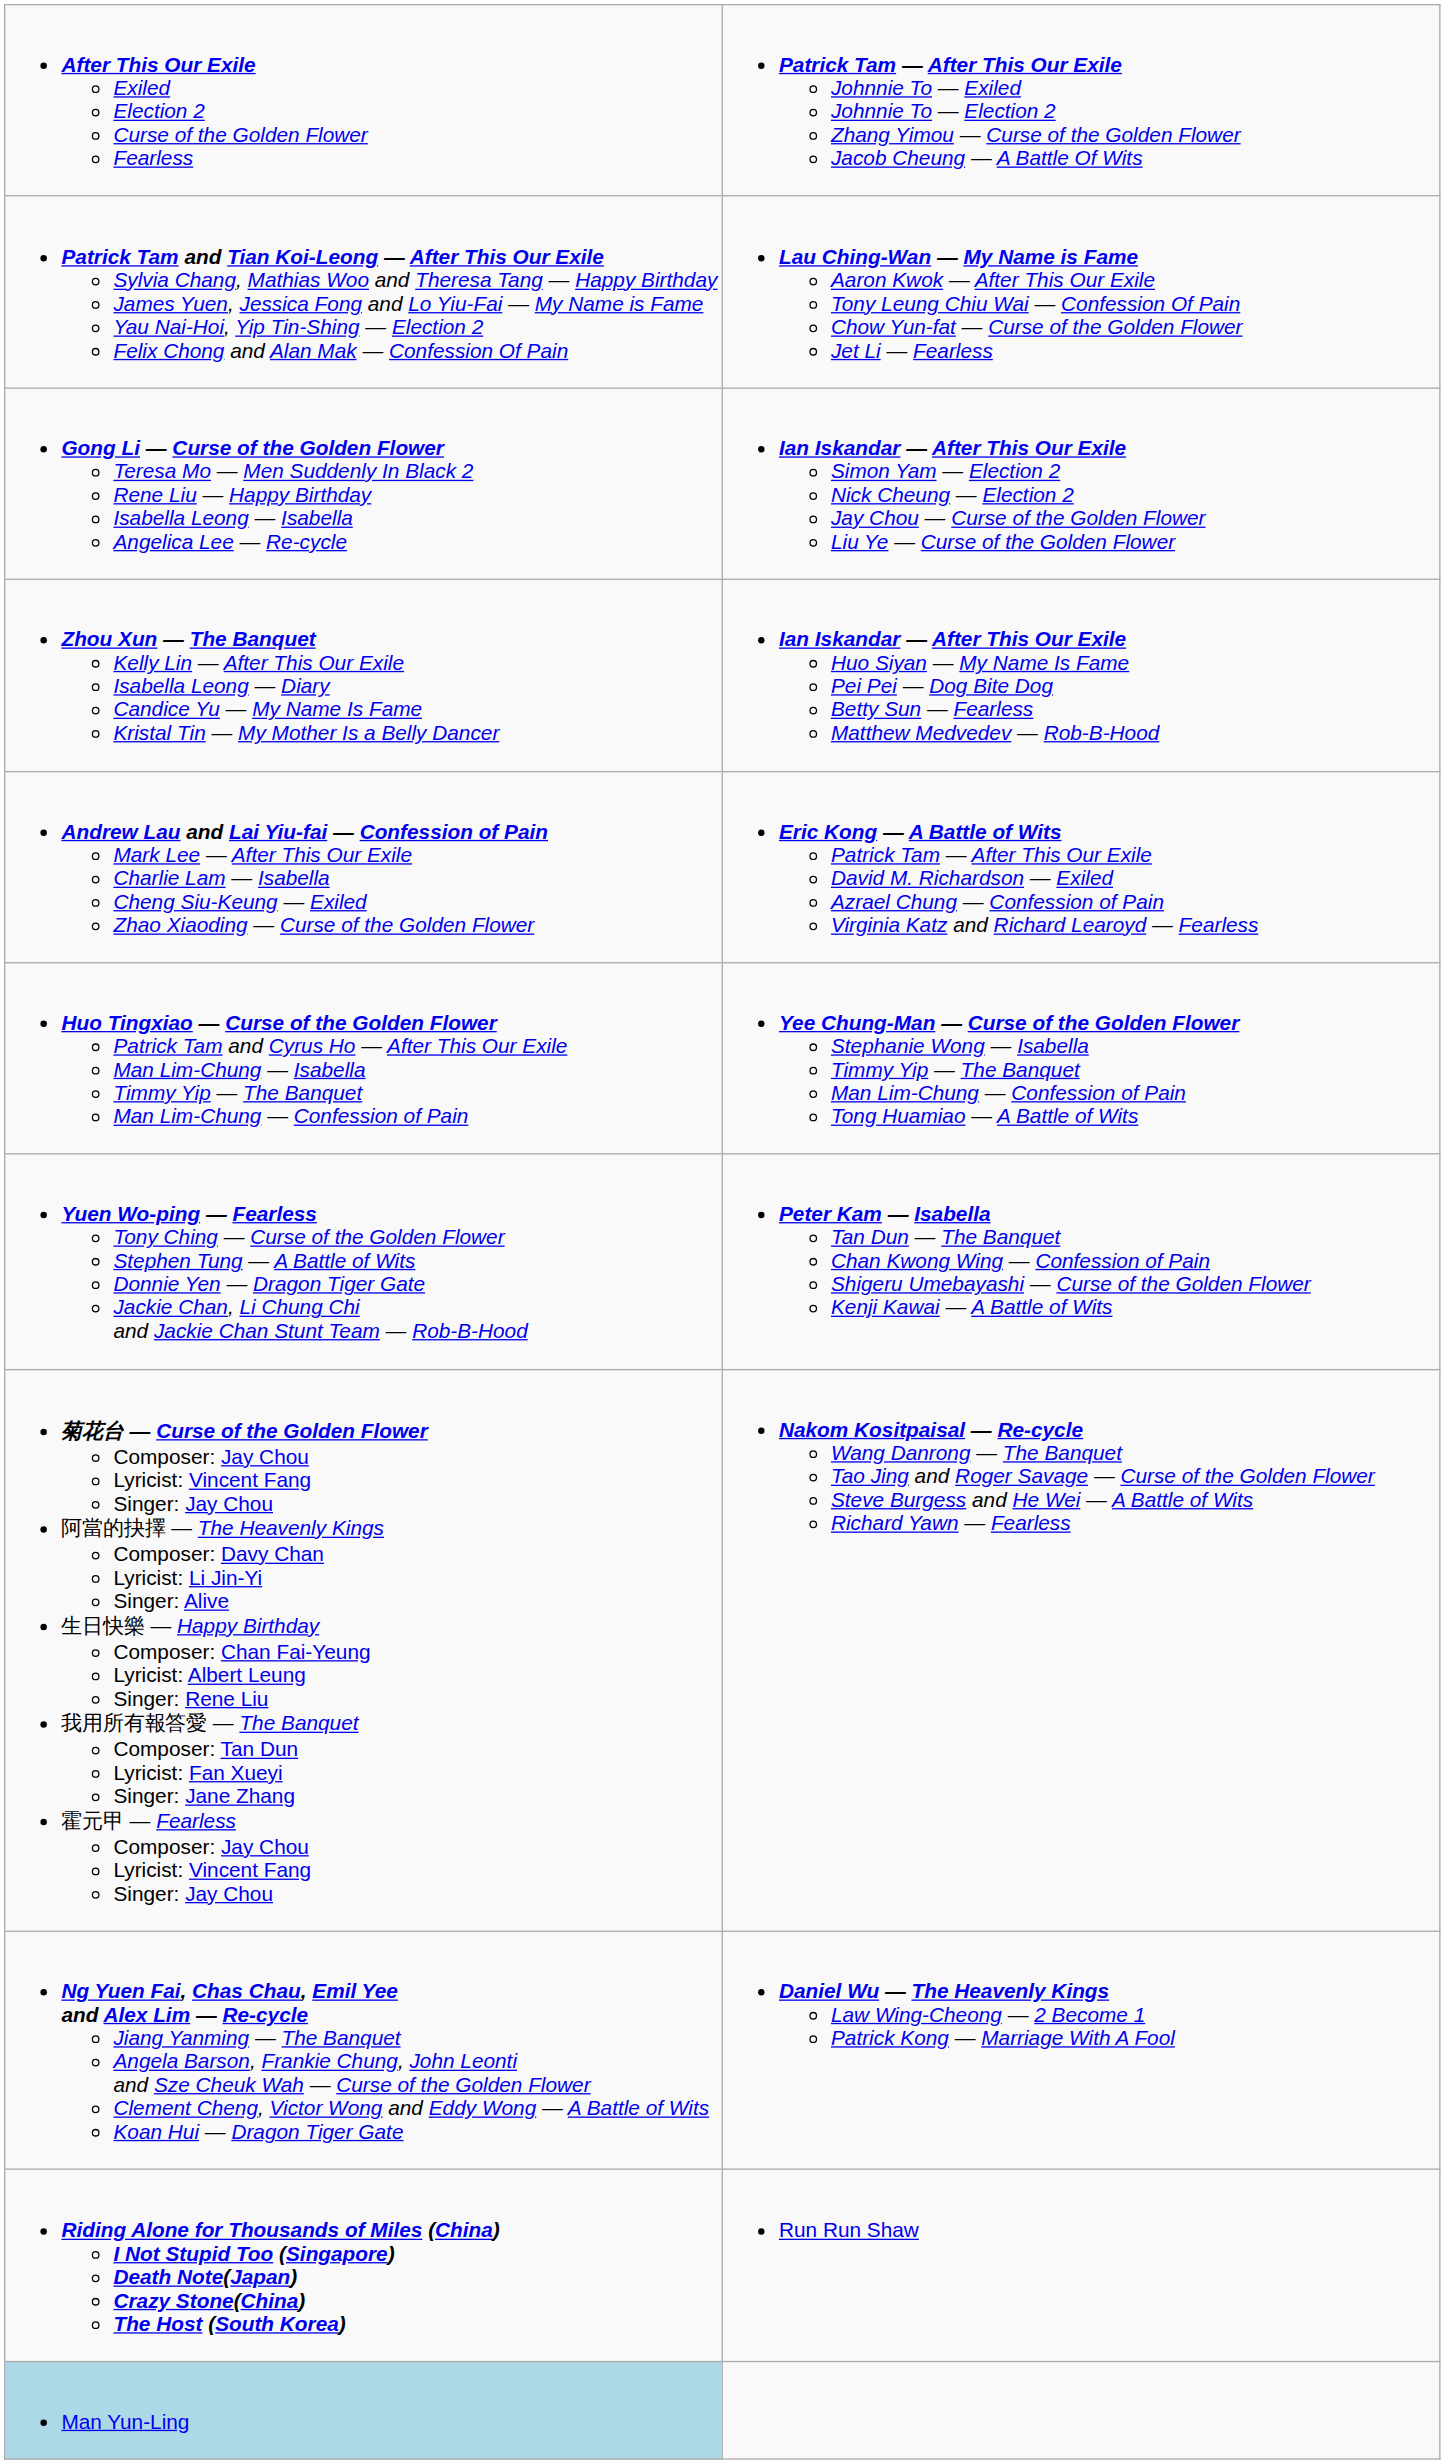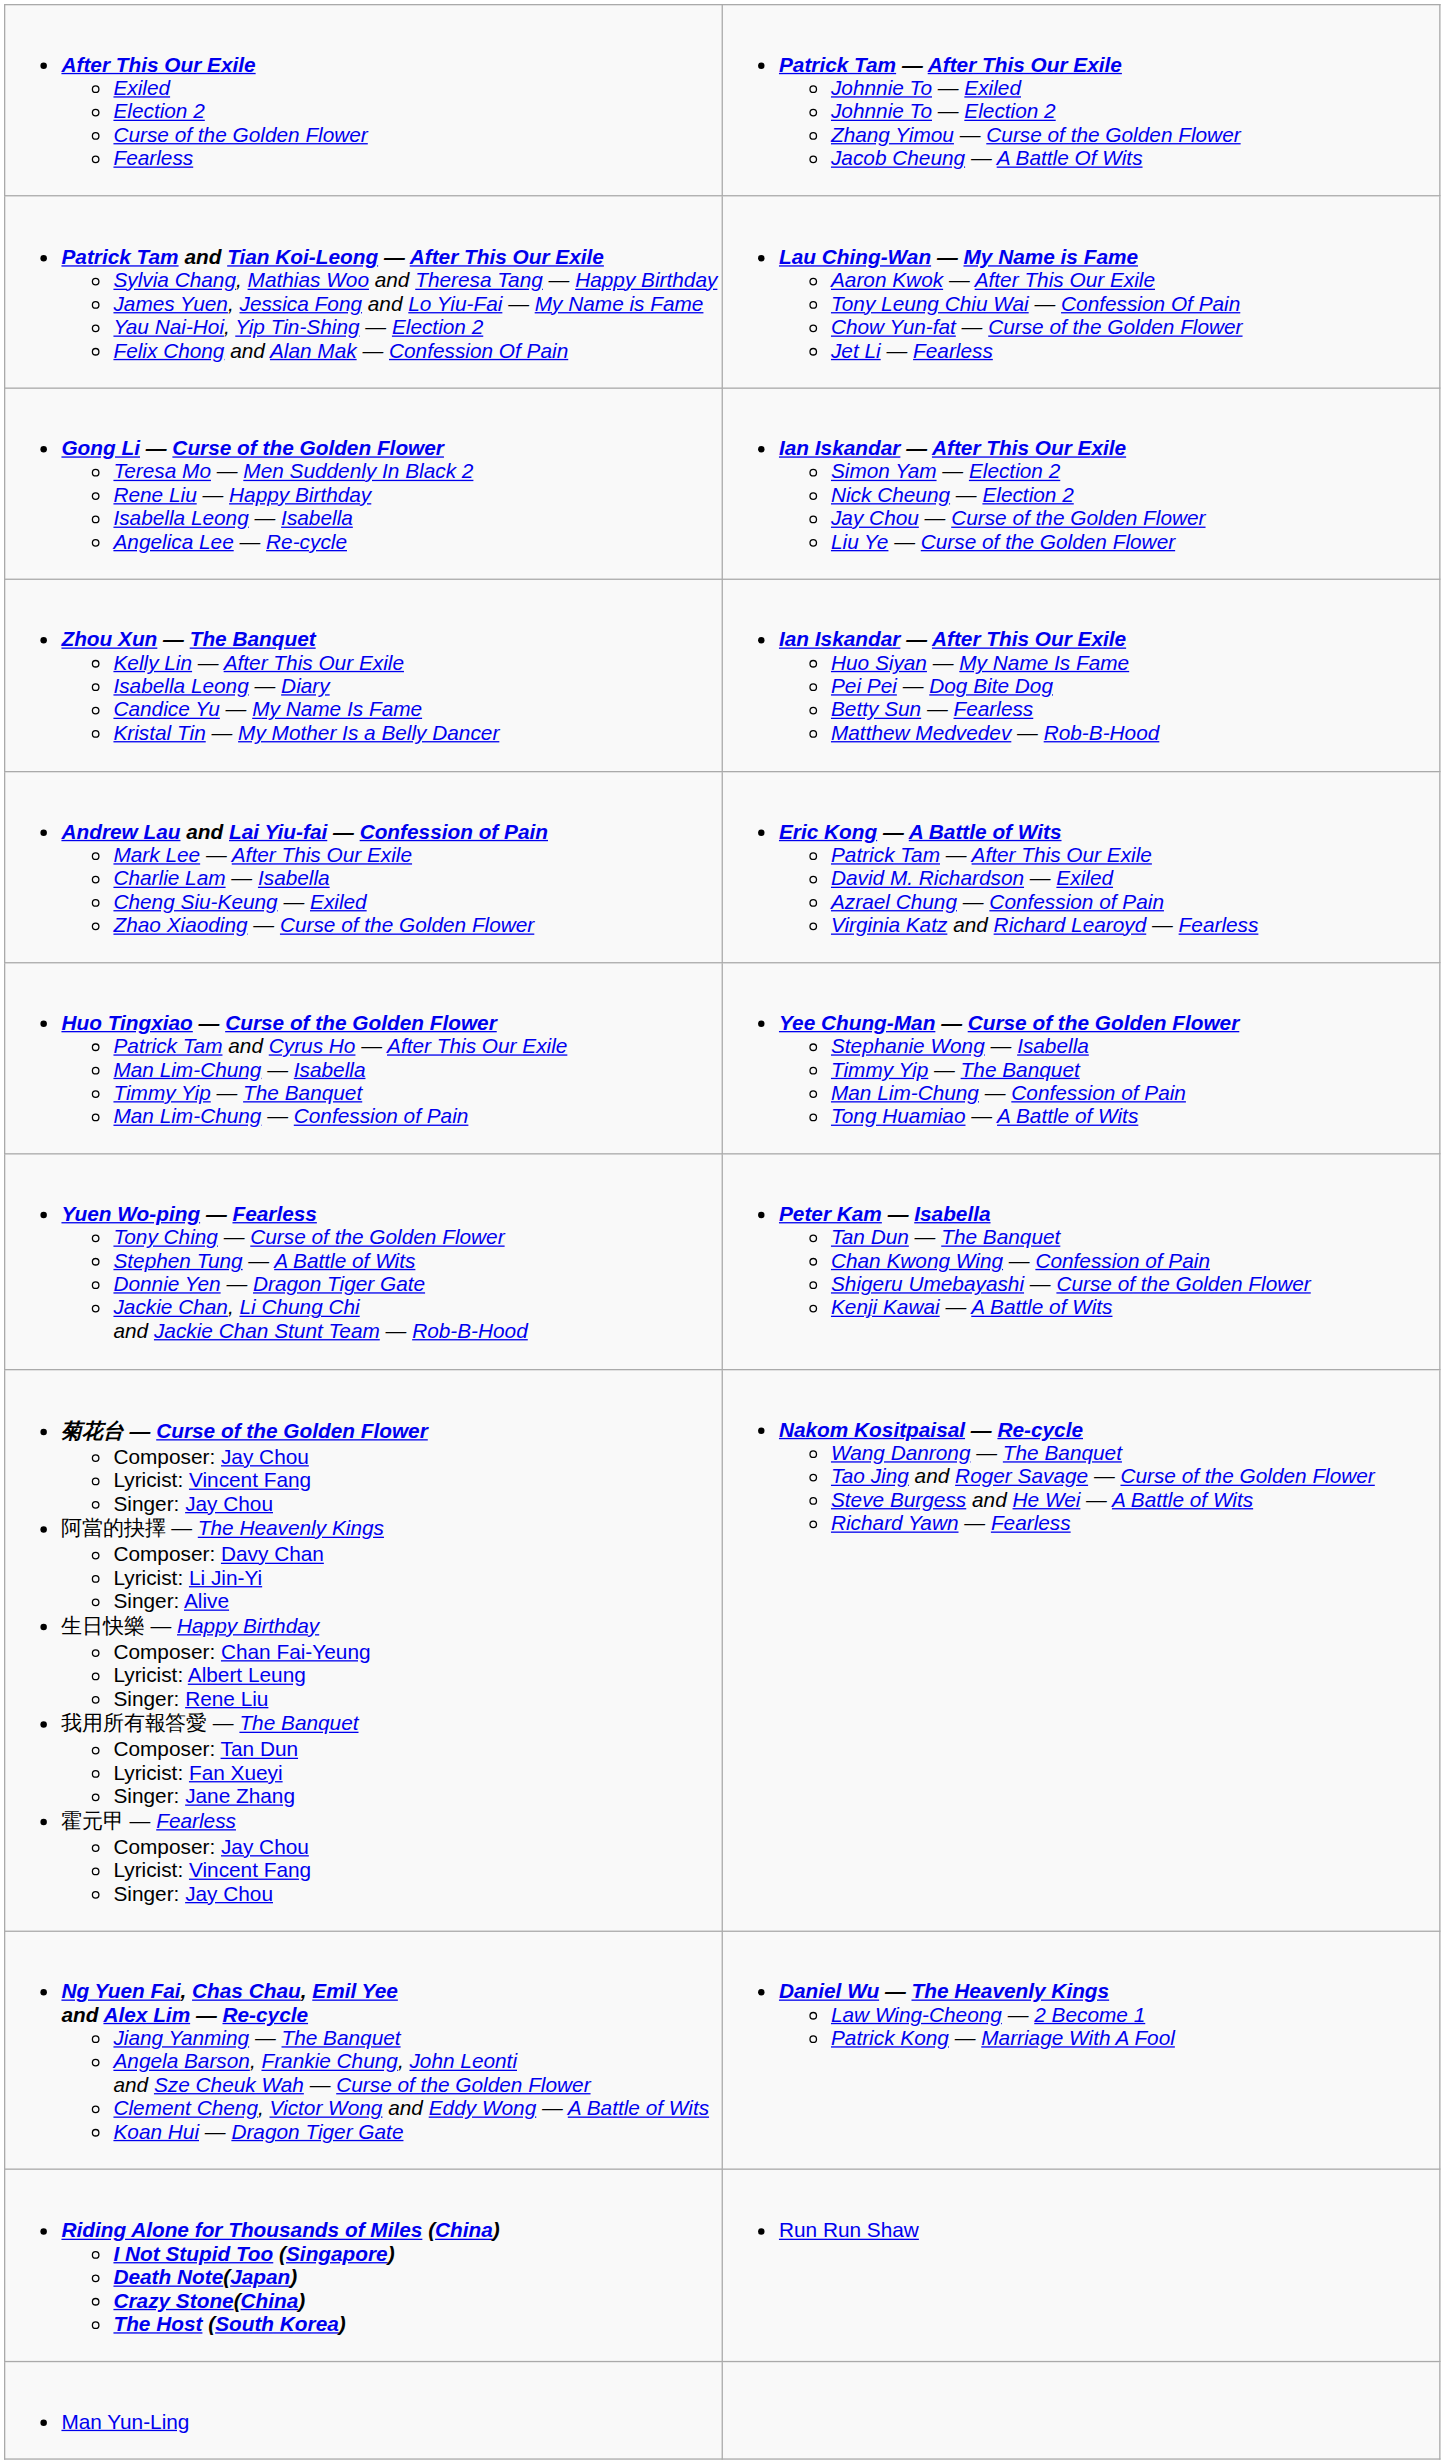(363, 2422) lightblue background -> (363, 2422) no background
